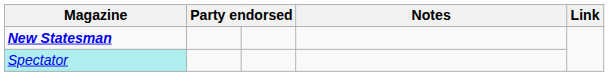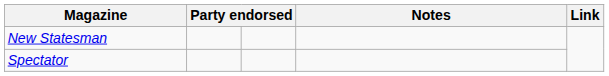(60, 37) bold -> (57, 37) normal
(38, 60) paleturquoise background -> (38, 60) no background
